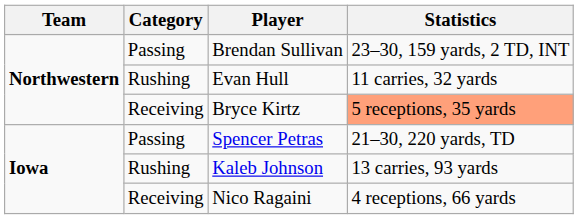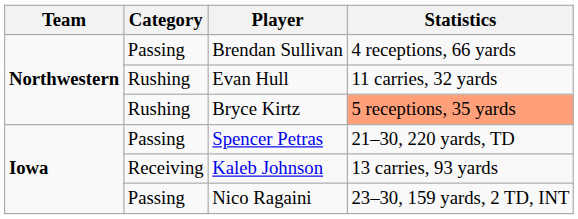(460, 49) 23–30, 159 yards, 2 TD, INT -> (434, 49) 4 receptions, 66 yards
(166, 109) Receiving -> (159, 109) Rushing
(159, 168) Rushing -> (166, 168) Receiving
(166, 198) Receiving -> (156, 198) Passing
(434, 198) 4 receptions, 66 yards -> (460, 198) 23–30, 159 yards, 2 TD, INT
